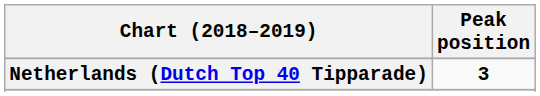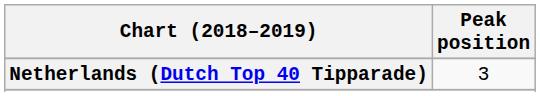(484, 74) bold -> (484, 74) normal
